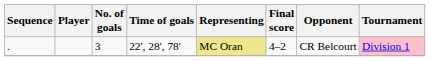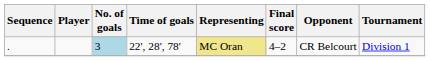(98, 46) no background -> (98, 46) lightblue background
(386, 46) pink background -> (386, 46) no background
